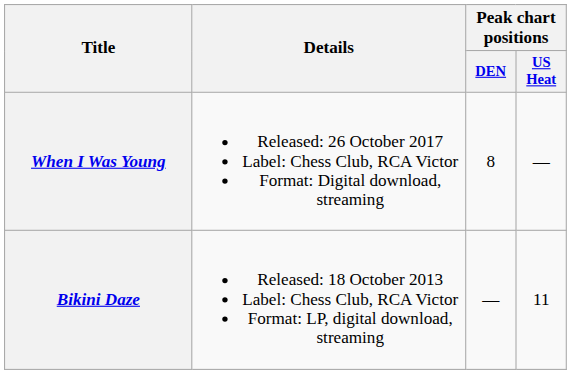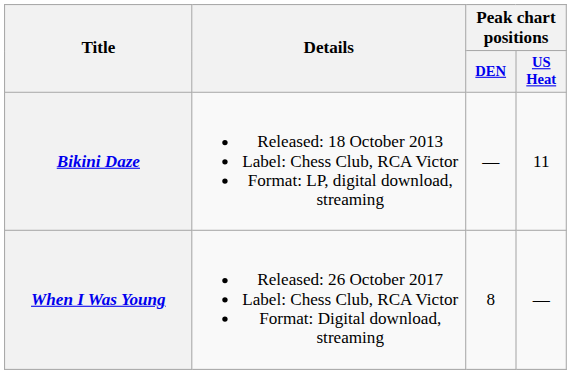rows swapped: (98, 299) <-> (98, 161)
